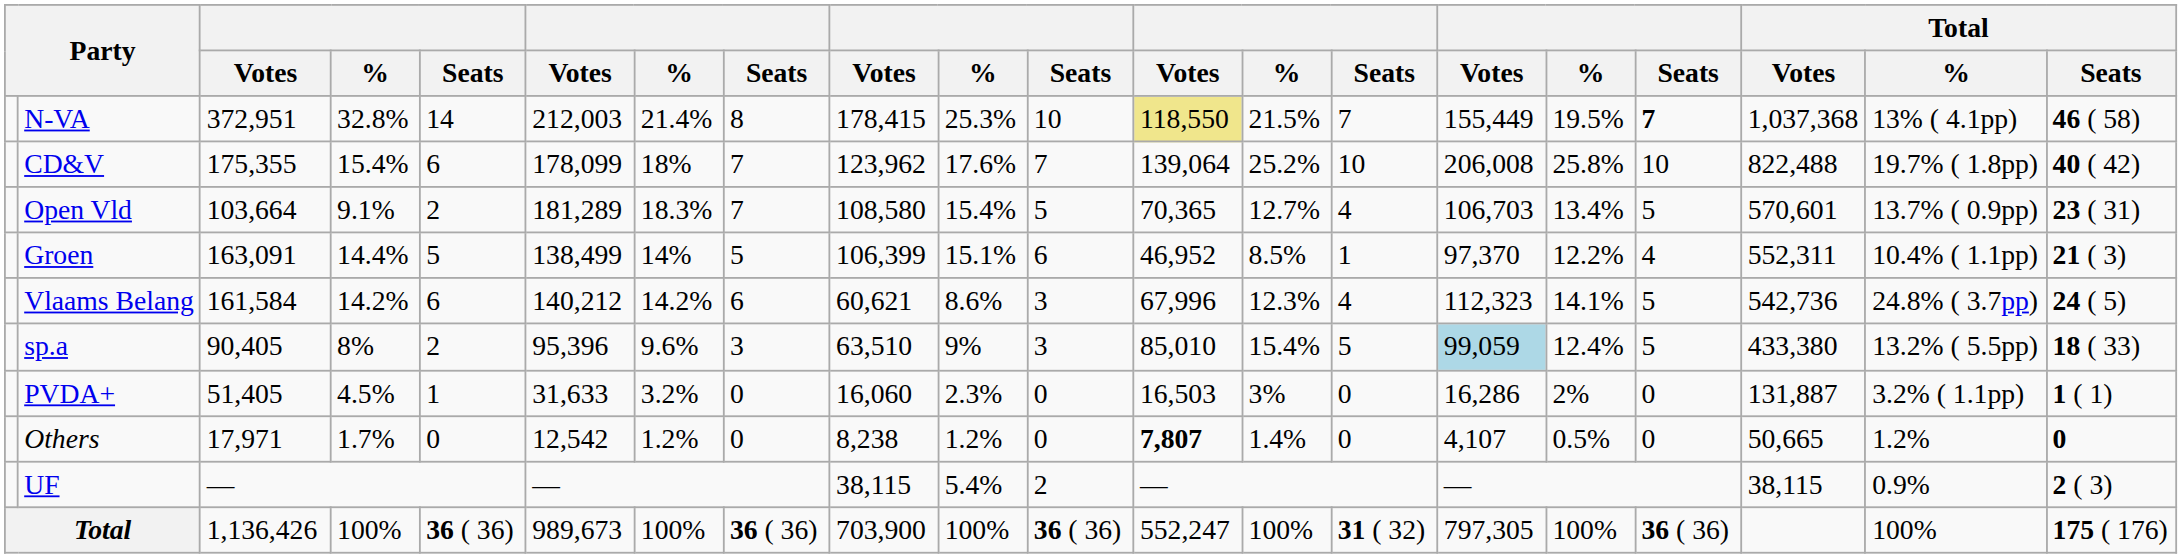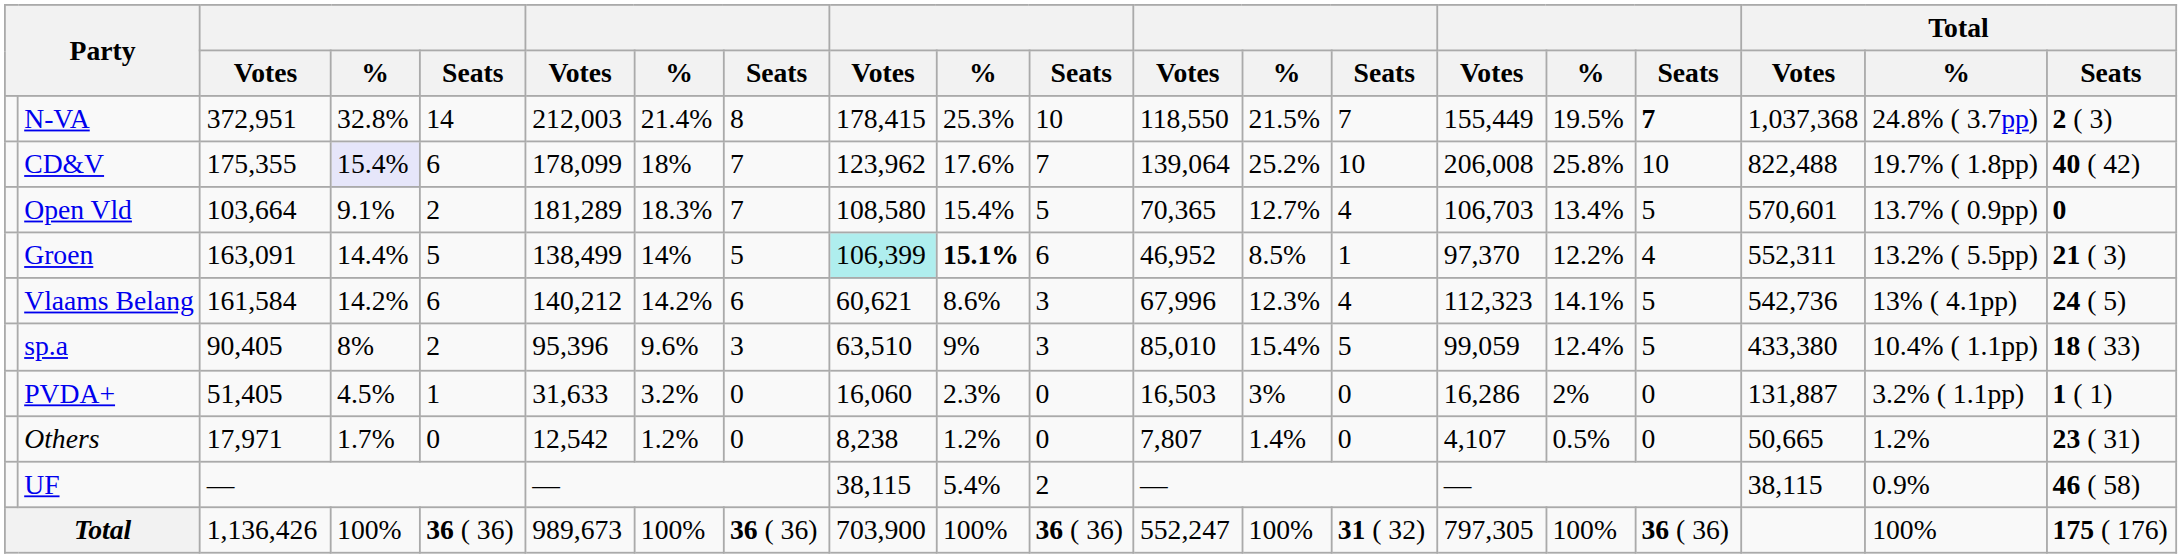(1184, 118) khaki background -> (1184, 118) no background
(1945, 118) 13% ( 4.1pp) -> (1955, 118) 24.8% ( 3.7pp)
(2096, 118) 46 ( 58) -> (2083, 118) 2 ( 3)
(373, 164) no background -> (373, 164) lavender background
(2096, 209) 23 ( 31) -> (2059, 209) 0
(881, 255) no background -> (881, 255) paleturquoise background
(980, 255) normal -> (981, 255) bold
(1955, 255) 10.4% ( 1.1pp) -> (1955, 255) 13.2% ( 5.5pp)
(1955, 301) 24.8% ( 3.7pp) -> (1945, 301) 13% ( 4.1pp)
(1482, 346) lightblue background -> (1482, 346) no background
(1955, 346) 13.2% ( 5.5pp) -> (1955, 346) 10.4% ( 1.1pp)
(1171, 438) bold -> (1171, 438) normal
(2059, 438) 0 -> (2096, 438) 23 ( 31)
(2083, 483) 2 ( 3) -> (2096, 483) 46 ( 58)
